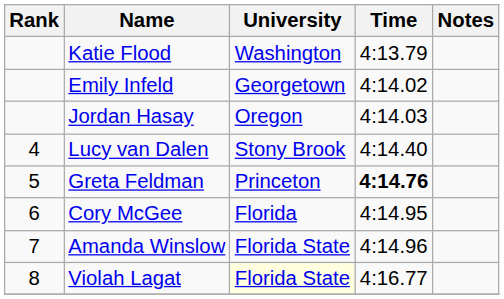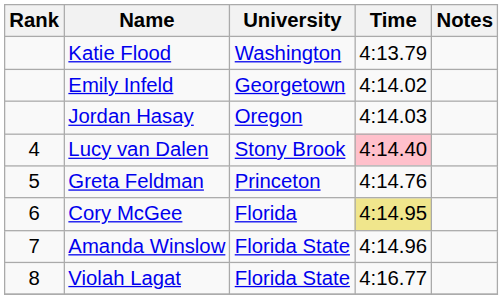(394, 149) no background -> (393, 149) pink background
(394, 181) bold -> (393, 181) normal
(394, 213) no background -> (393, 213) khaki background
(292, 278) lightyellow background -> (292, 278) no background
